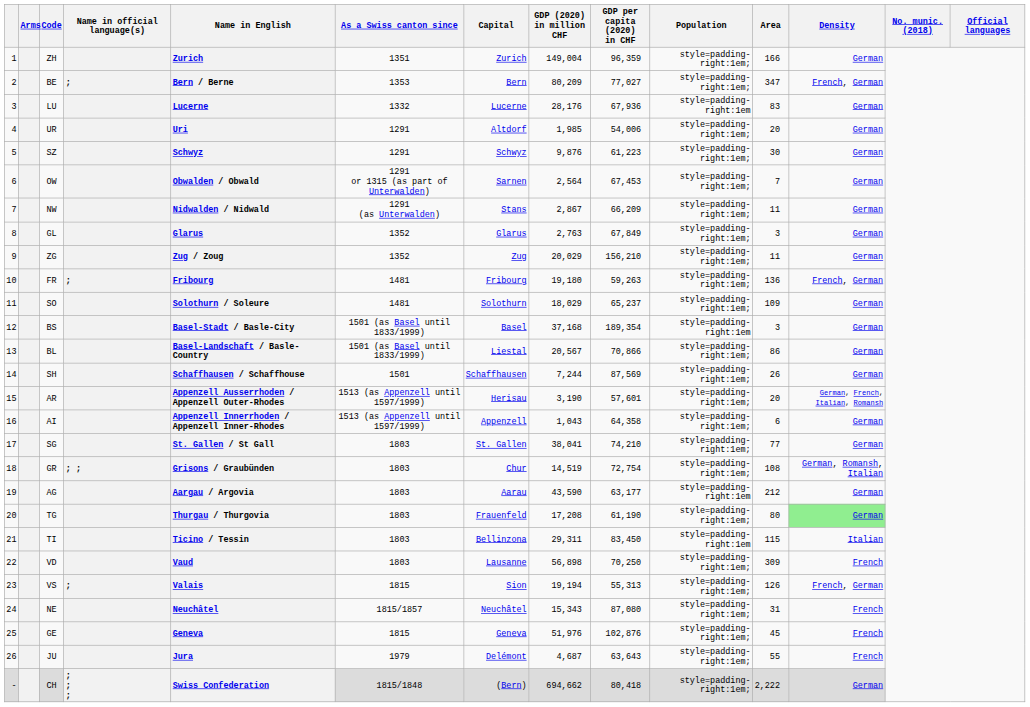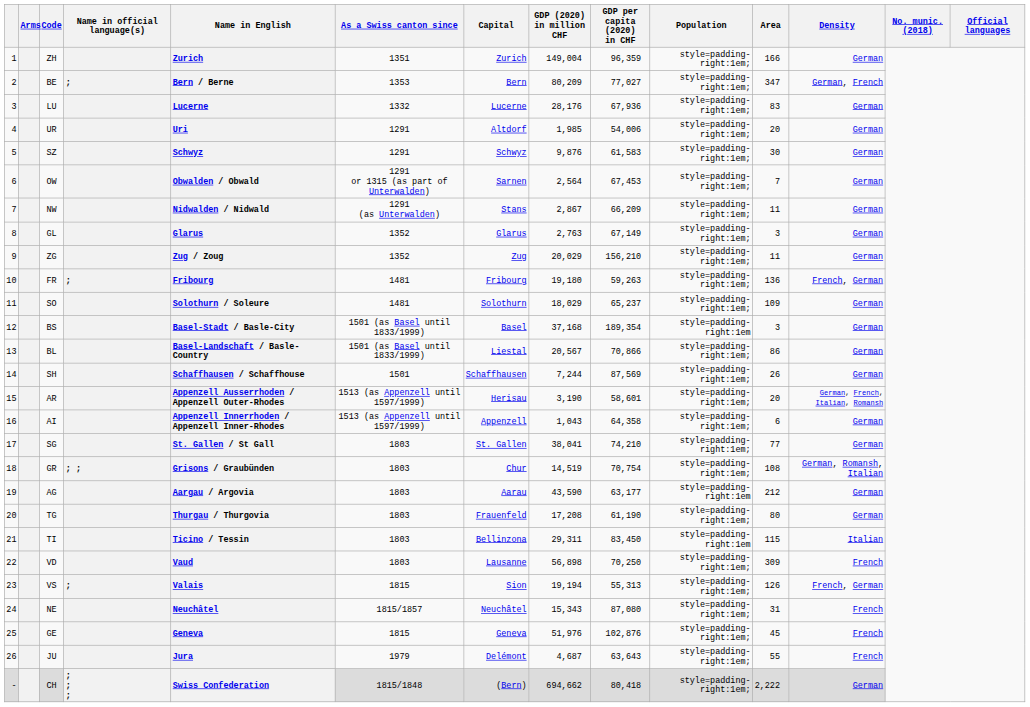(848, 83) French, German -> (848, 83) German, French
(715, 106) style=padding-right:1em -> (715, 106) style=padding-right:1em;
(626, 153) 61,223 -> (626, 153) 61,583
(626, 234) 67,849 -> (626, 234) 67,149
(626, 398) 57,601 -> (626, 398) 58,601
(626, 469) 72,754 -> (626, 469) 70,754
(868, 516) lightgreen background -> (868, 516) no background
